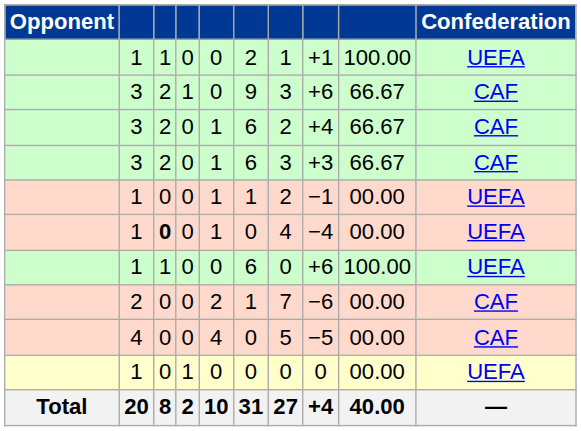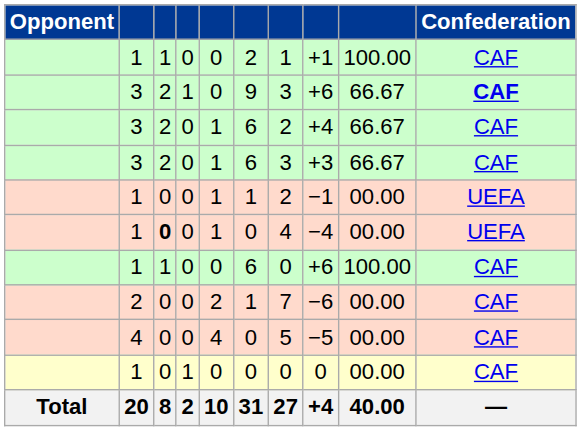(496, 57) UEFA -> (496, 57) CAF
(496, 92) normal -> (496, 92) bold
(496, 267) UEFA -> (496, 267) CAF
(496, 372) UEFA -> (496, 372) CAF
